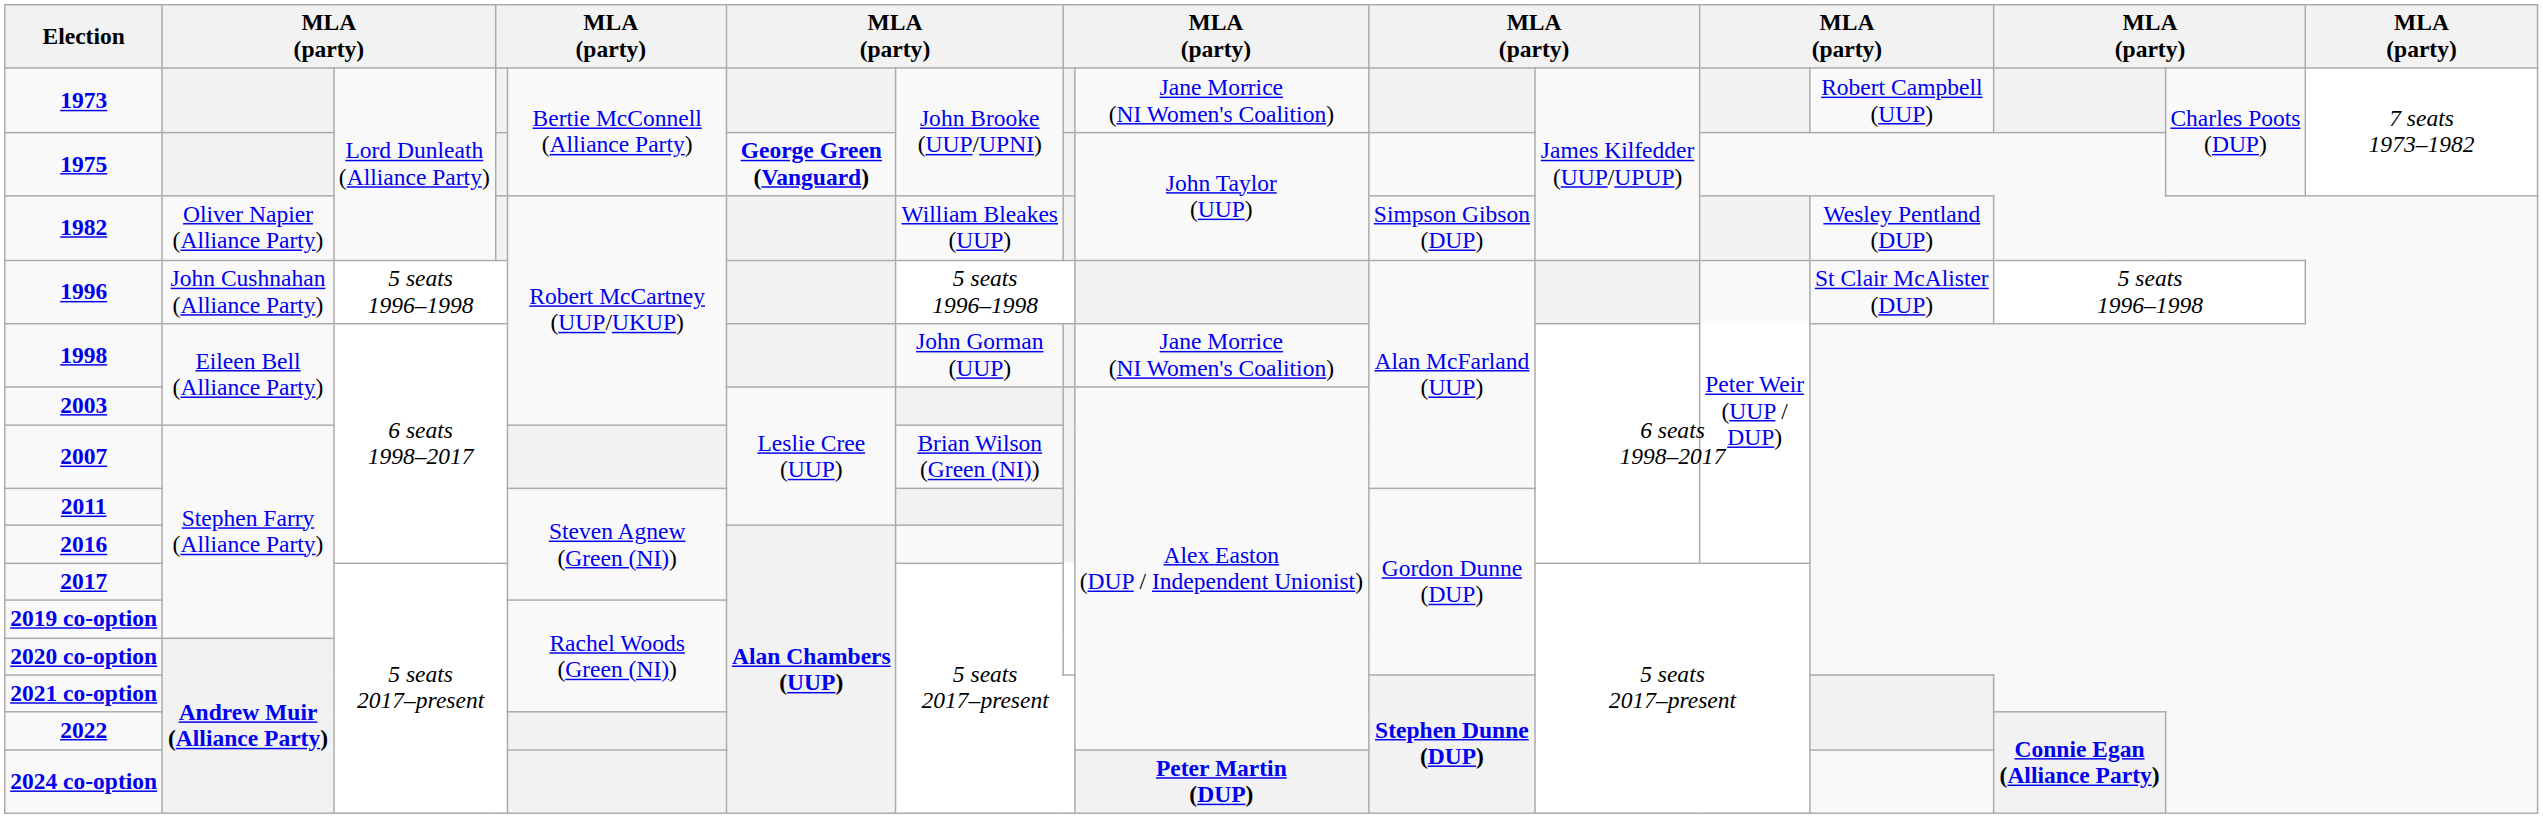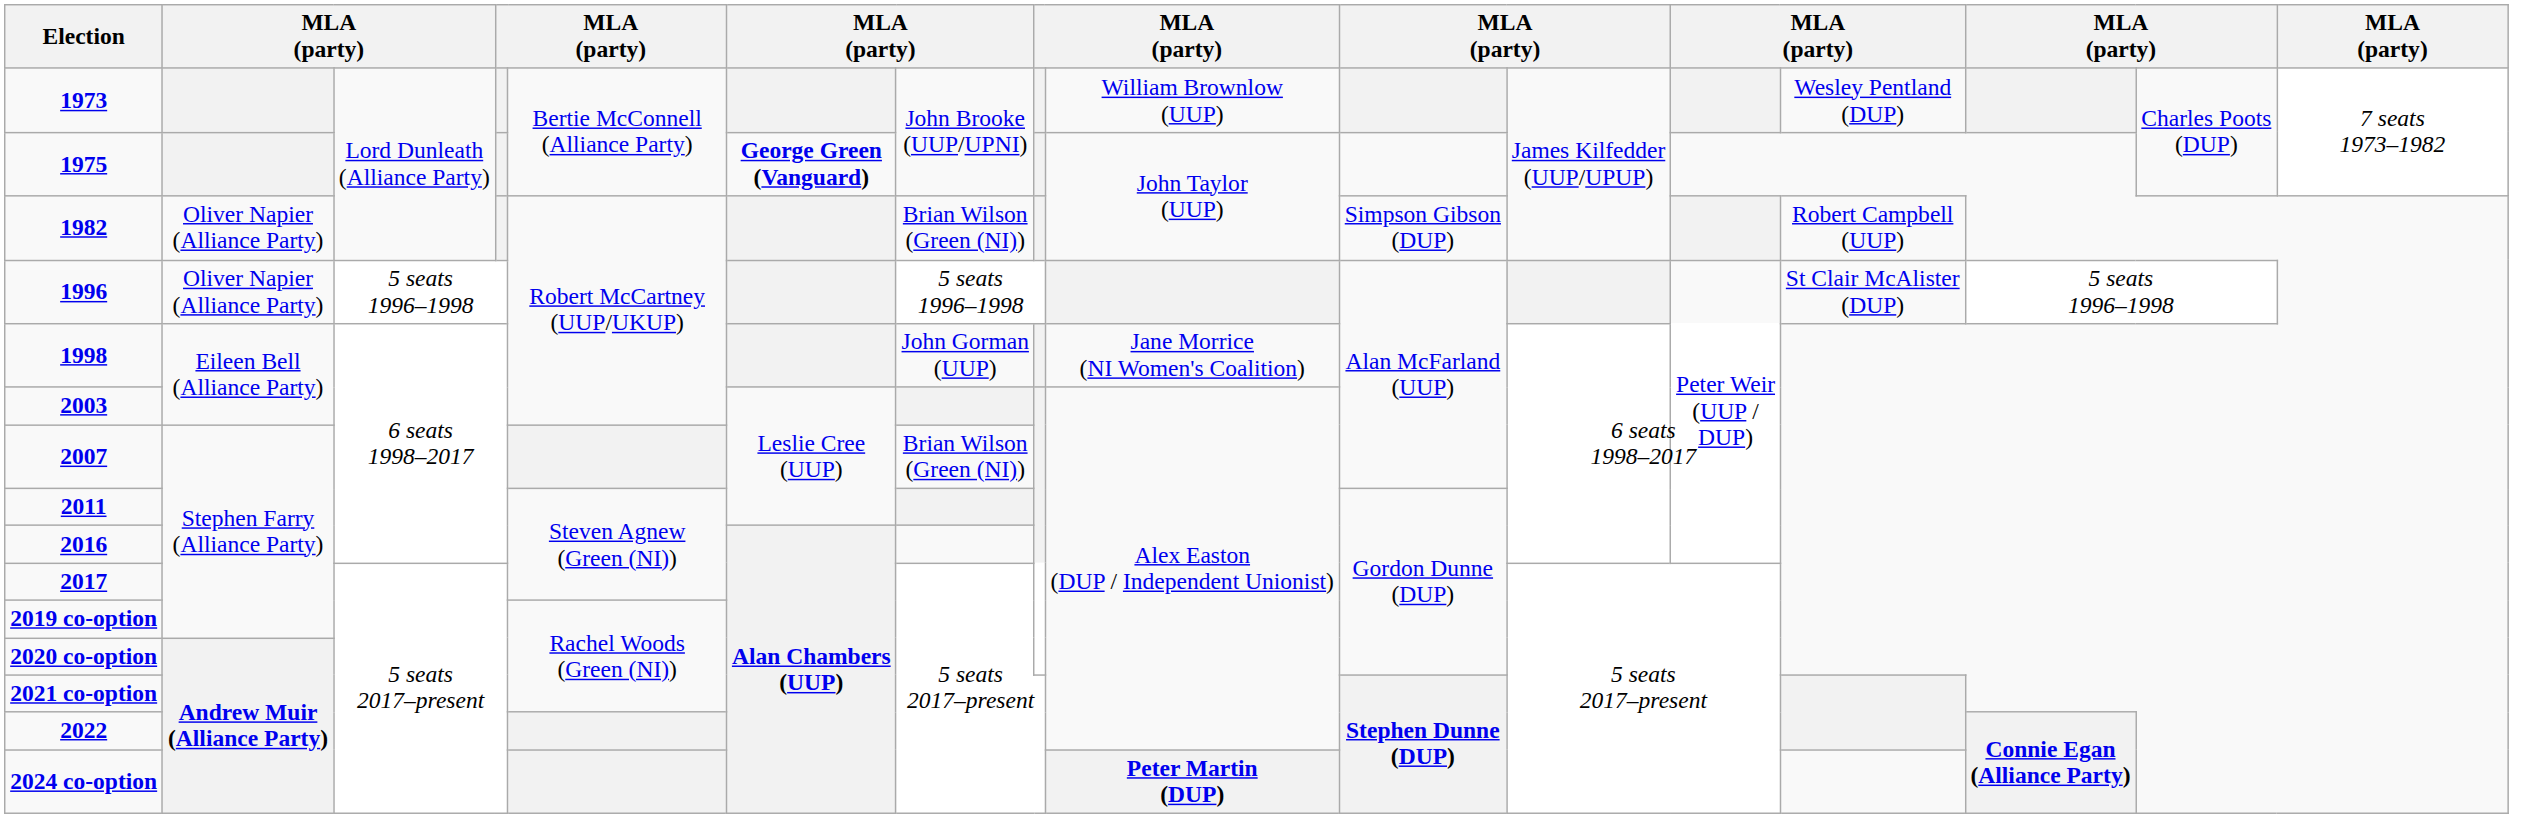(1221, 100) Jane Morrice (NI Women's Coalition) -> (1192, 100) William Brownlow (UUP)
(1902, 100) Robert Campbell (UUP) -> (1873, 100) Wesley Pentland (DUP)
(980, 227) William Bleakes (UUP) -> (965, 227) Brian Wilson (Green (NI))
(1902, 227) Wesley Pentland (DUP) -> (1873, 227) Robert Campbell (UUP)
(248, 291) John Cushnahan (Alliance Party) -> (248, 291) Oliver Napier (Alliance Party)
